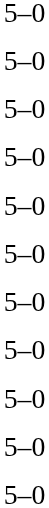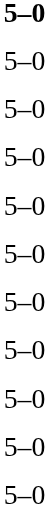(25, 12) normal -> (25, 12) bold
